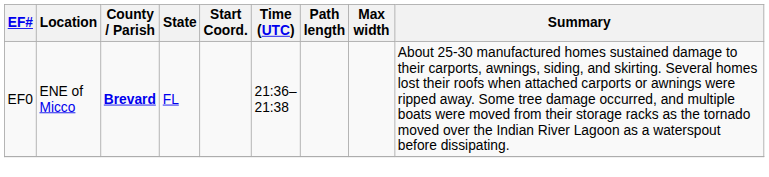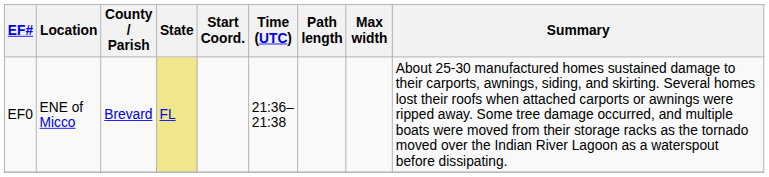(130, 99) bold -> (128, 114) normal
(171, 99) no background -> (168, 114) khaki background
